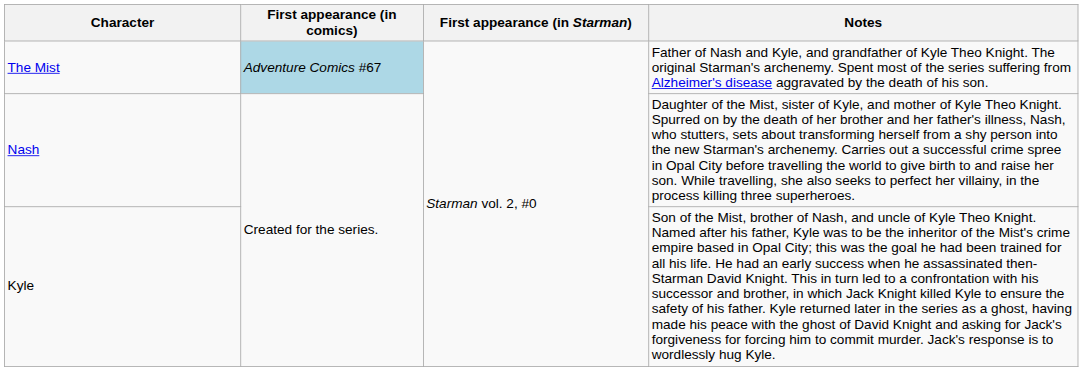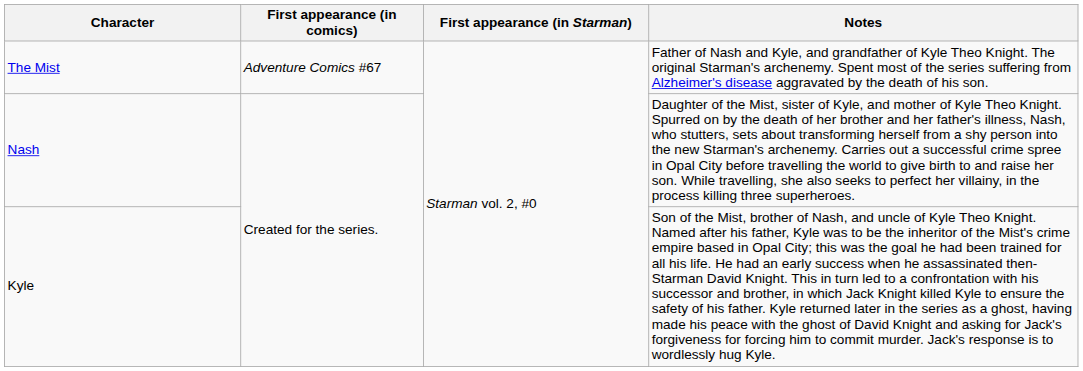(313, 67) lightblue background -> (313, 67) no background
